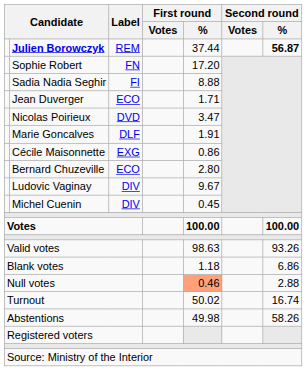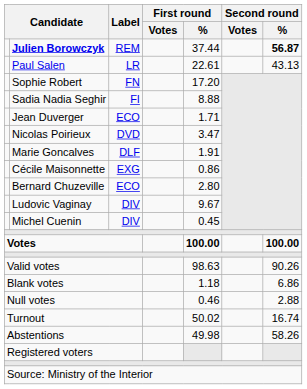+ row: (38, 65)
(285, 249) 93.26 -> (285, 266) 90.26
(209, 283) lightsalmon background -> (209, 301) no background
